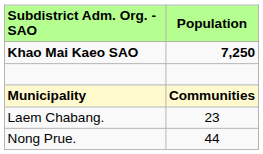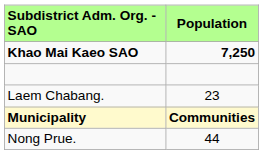rows swapped: (47, 95) <-> (56, 117)
